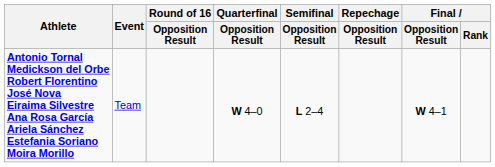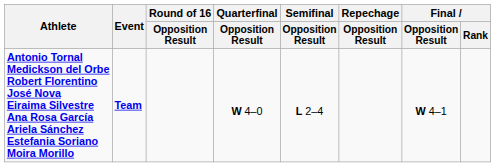(128, 106) normal -> (128, 106) bold
